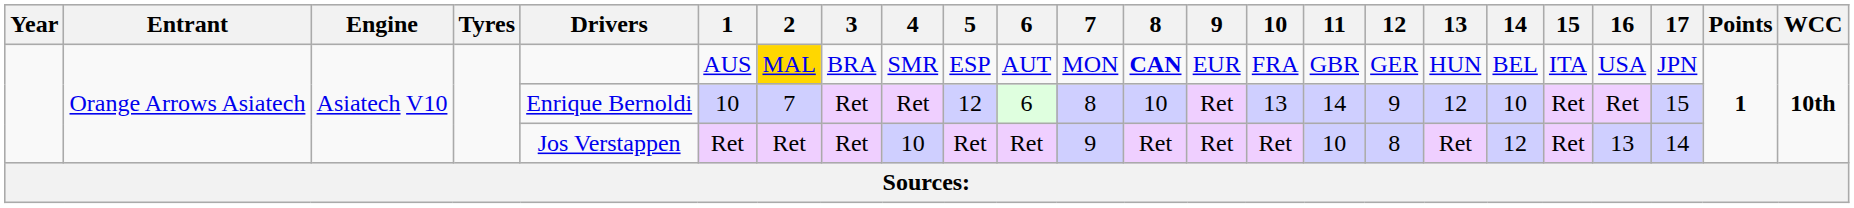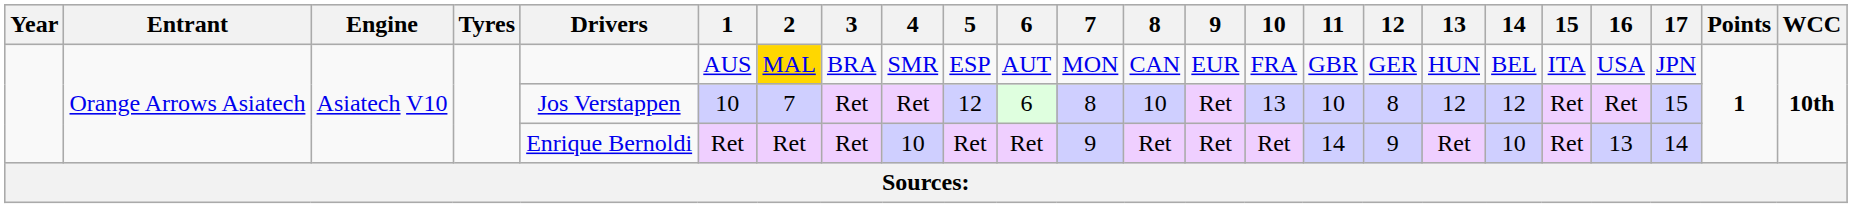(1155, 64) bold -> (1155, 64) normal
(609, 103) Enrique Bernoldi -> (609, 103) Jos Verstappen
(1334, 103) 14 -> (1333, 103) 10
(1394, 103) 9 -> (1393, 103) 8
(1515, 103) 10 -> (1514, 103) 12
(609, 143) Jos Verstappen -> (609, 143) Enrique Bernoldi
(1334, 143) 10 -> (1333, 143) 14
(1394, 143) 8 -> (1393, 143) 9
(1515, 143) 12 -> (1514, 143) 10
